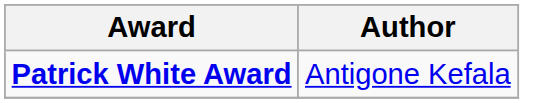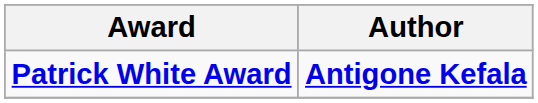(408, 73) normal -> (416, 73) bold
